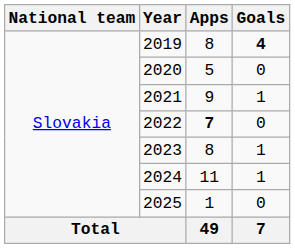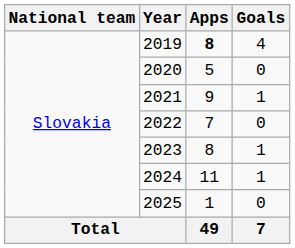(209, 44) normal -> (209, 44) bold
(261, 44) bold -> (261, 44) normal
(209, 124) bold -> (209, 124) normal
